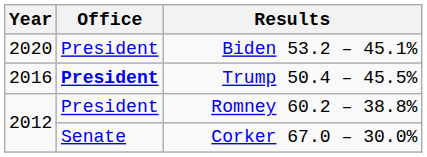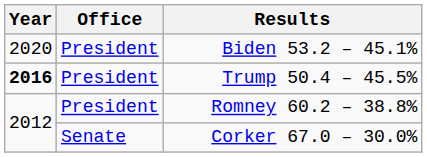(31, 78) normal -> (31, 78) bold
(110, 78) bold -> (110, 78) normal
